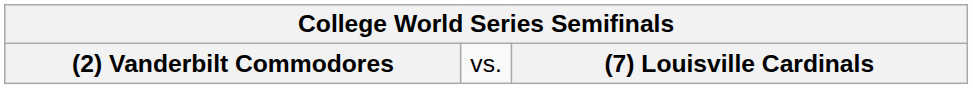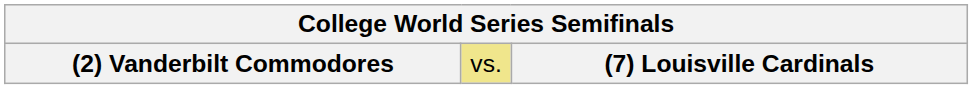(486, 63) no background -> (486, 63) khaki background
